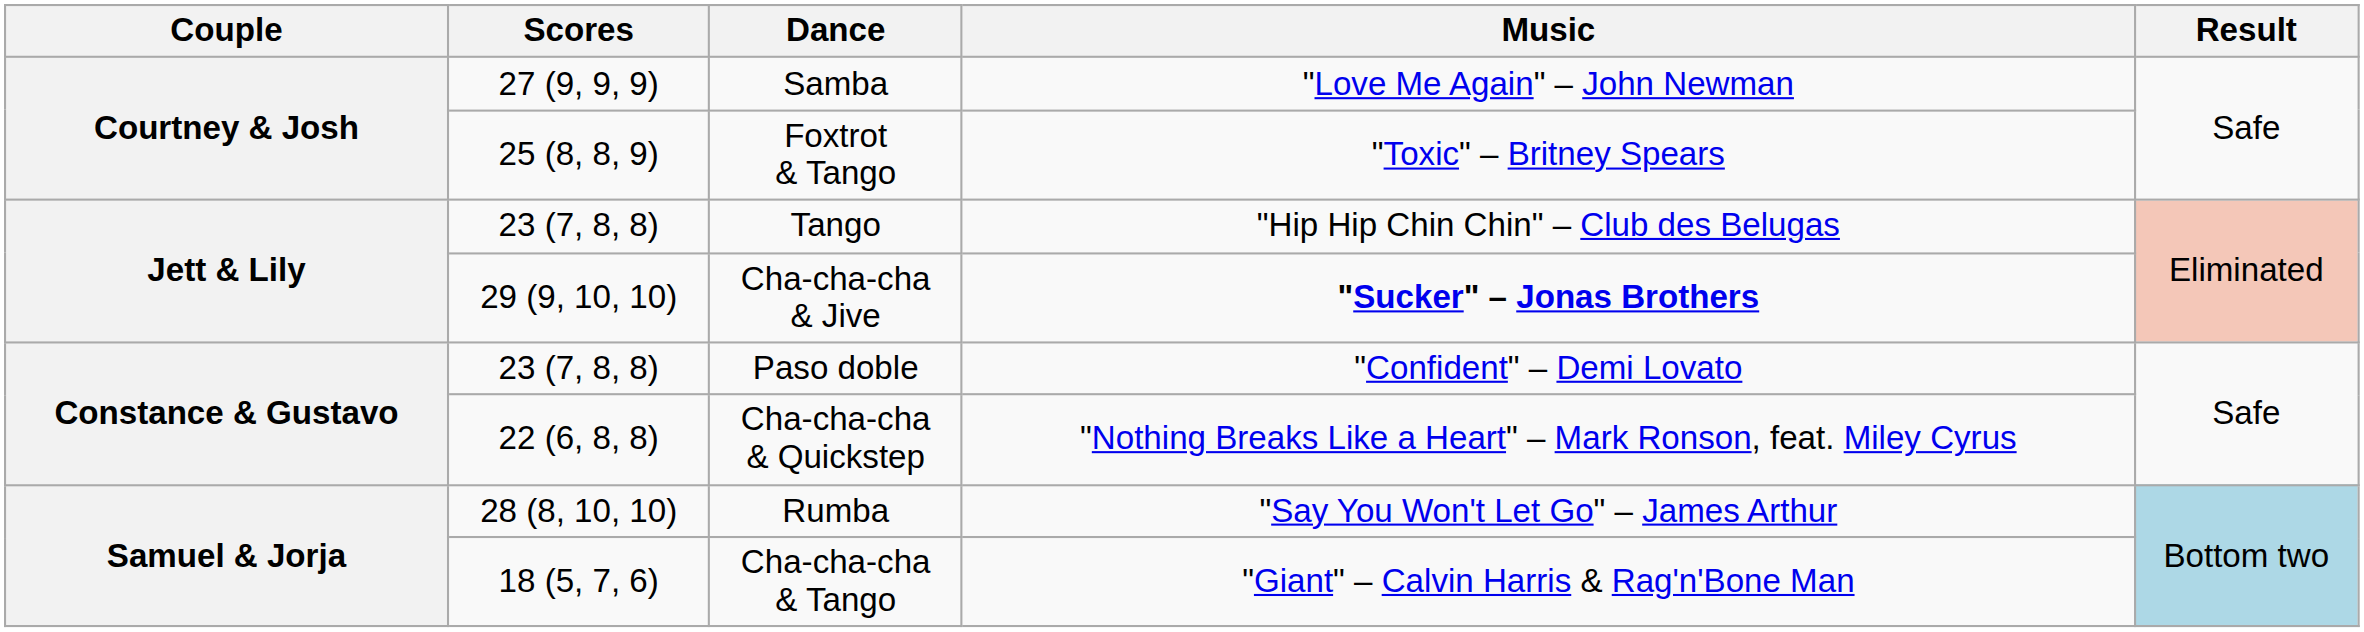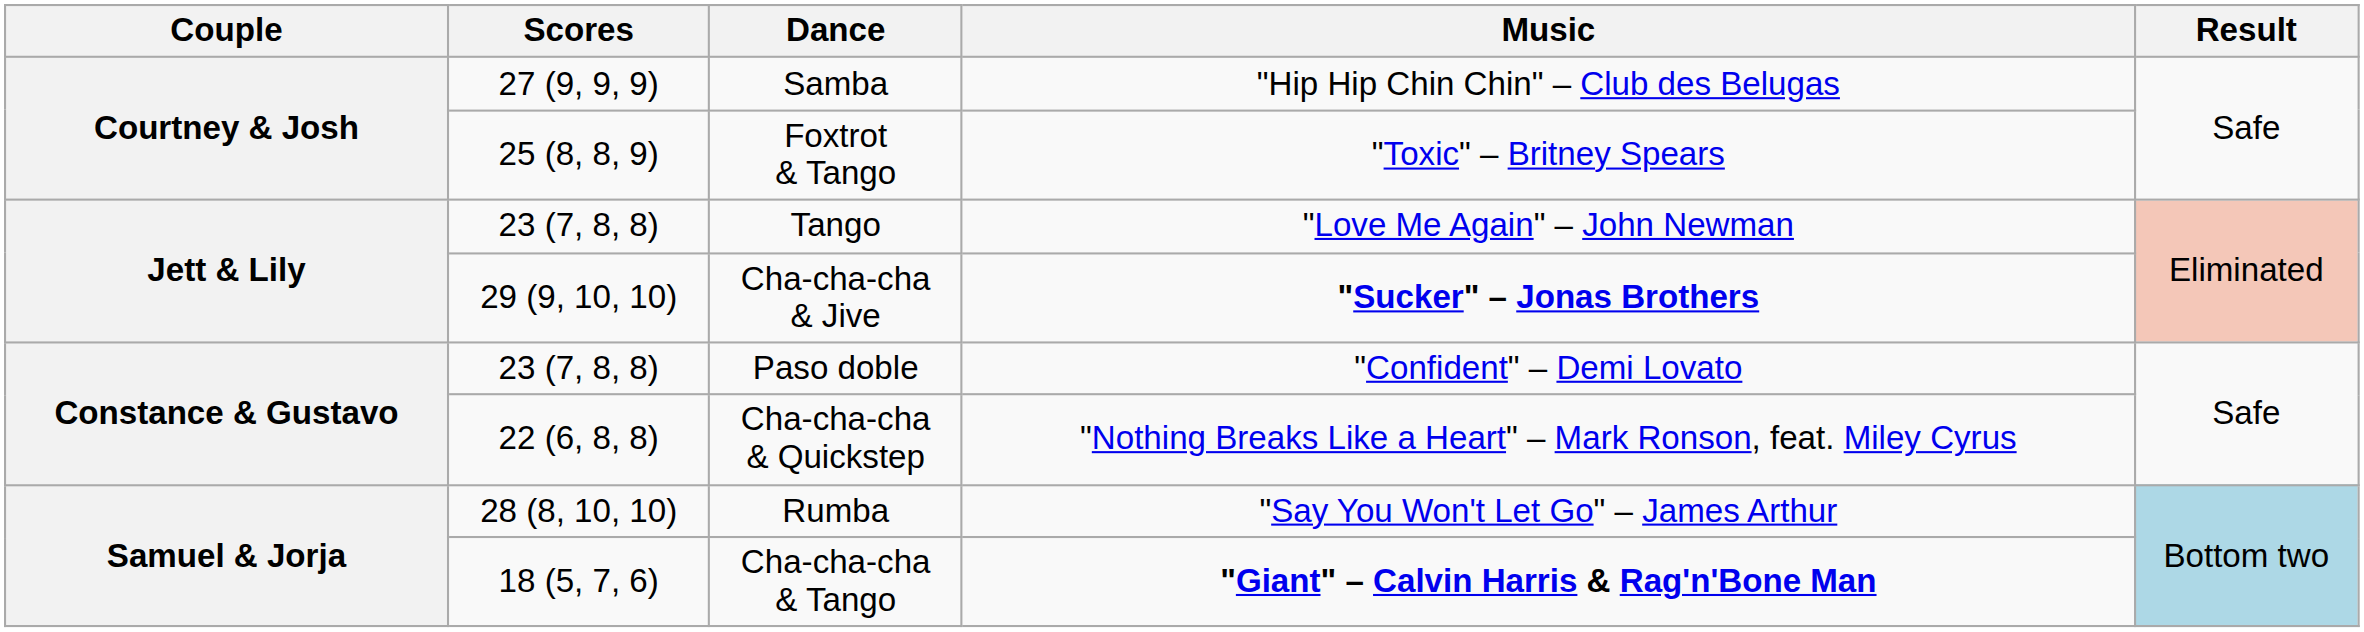(1548, 83) "Love Me Again" – John Newman -> (1548, 83) "Hip Hip Chin Chin" – Club des Belugas
(1548, 225) "Hip Hip Chin Chin" – Club des Belugas -> (1548, 225) "Love Me Again" – John Newman
(1548, 581) normal -> (1548, 581) bold
